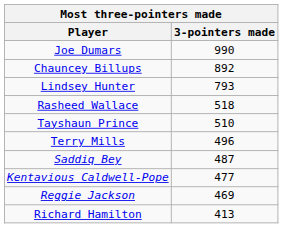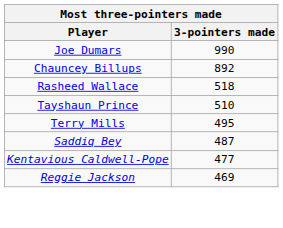- row: (88, 86)
(224, 141) 496 -> (224, 123) 495
- row: (88, 214)
